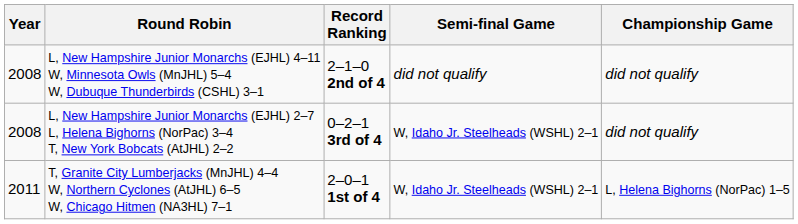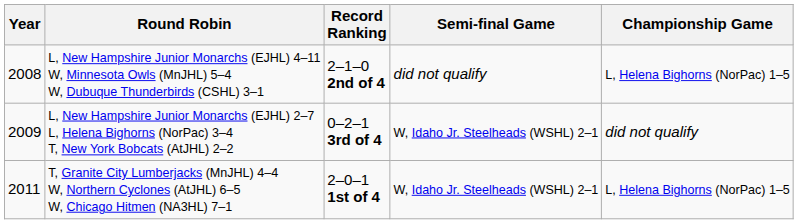(652, 74) did not qualify -> (698, 75) L, Helena Bighorns (NorPac) 1–5
(25, 131) 2008 -> (25, 131) 2009
